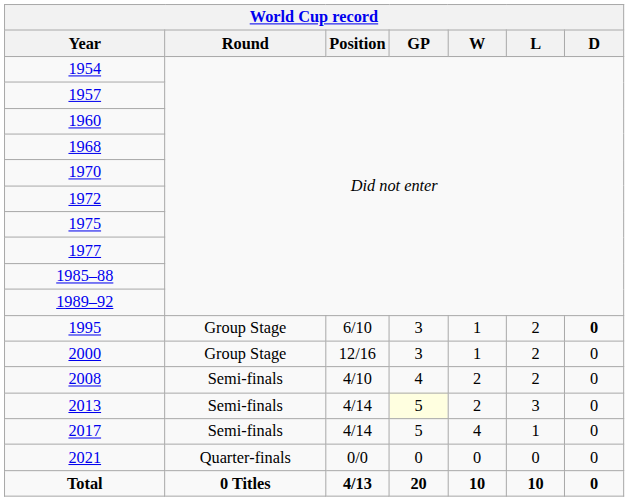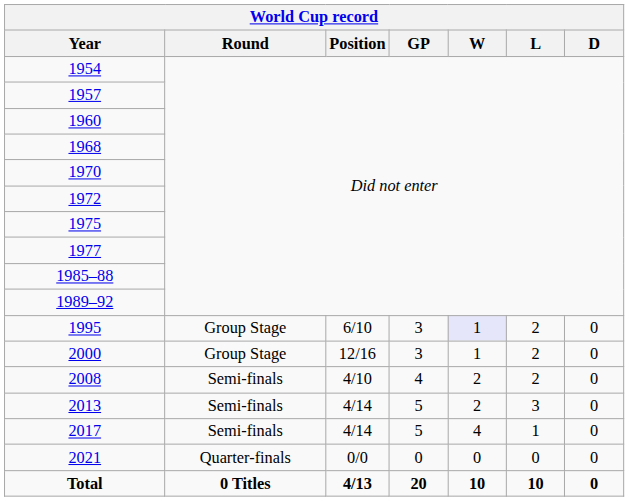(477, 328) no background -> (477, 328) lavender background
(594, 328) bold -> (594, 328) normal
(419, 405) lightyellow background -> (419, 405) no background
